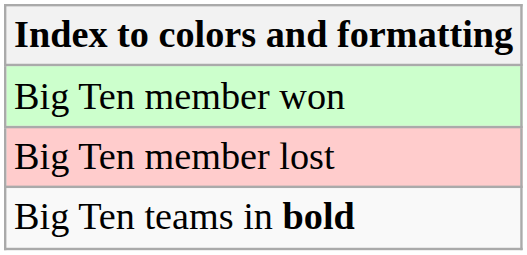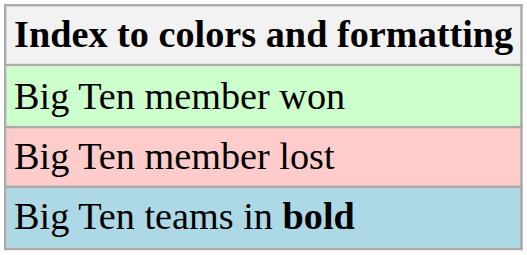(184, 216) no background -> (184, 216) lightblue background
